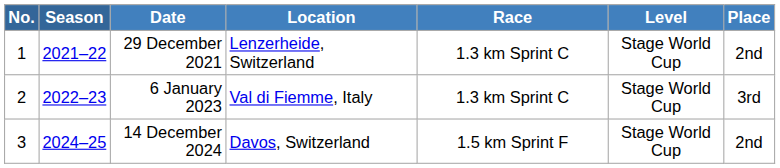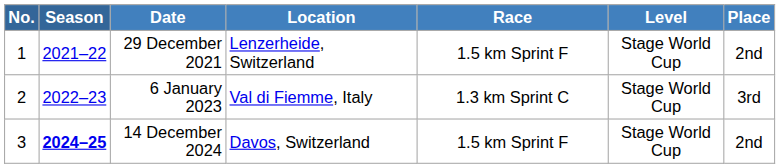(513, 53) 1.3 km Sprint C -> (513, 53) 1.5 km Sprint F
(74, 142) normal -> (74, 142) bold
